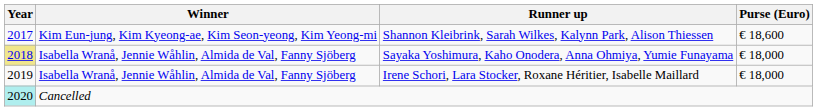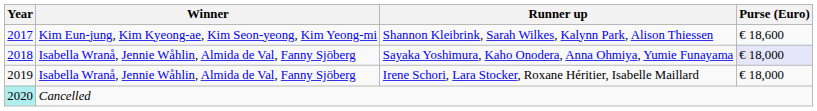(20, 55) khaki background -> (20, 55) no background
(762, 55) no background -> (762, 55) lavender background
